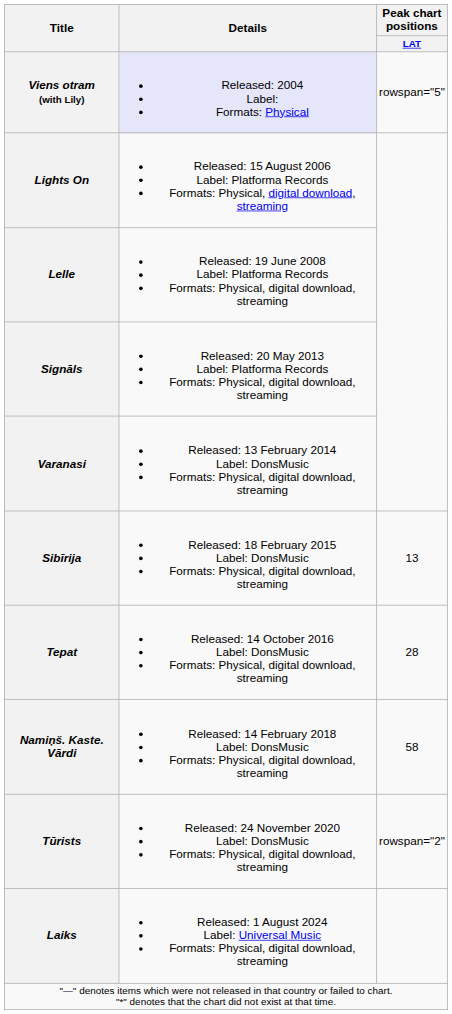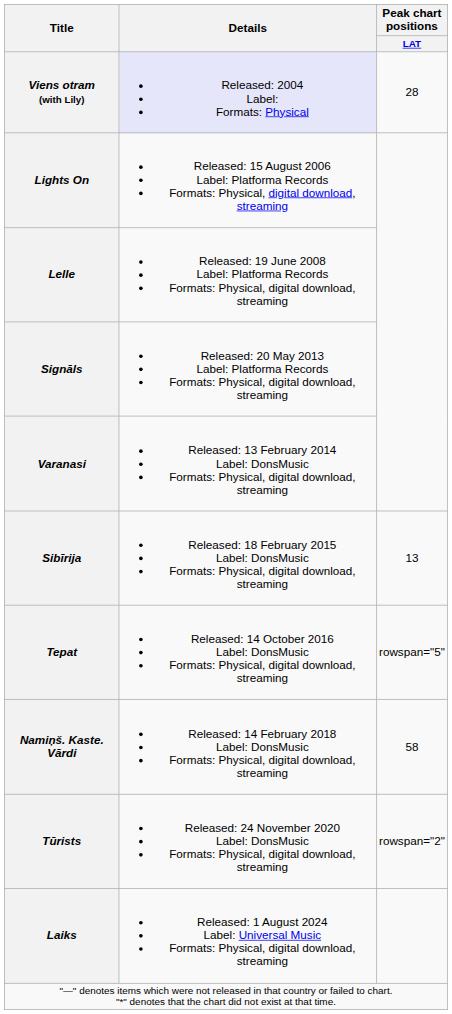(412, 92) rowspan="5" -> (412, 92) 28
(412, 652) 28 -> (412, 652) rowspan="5"
